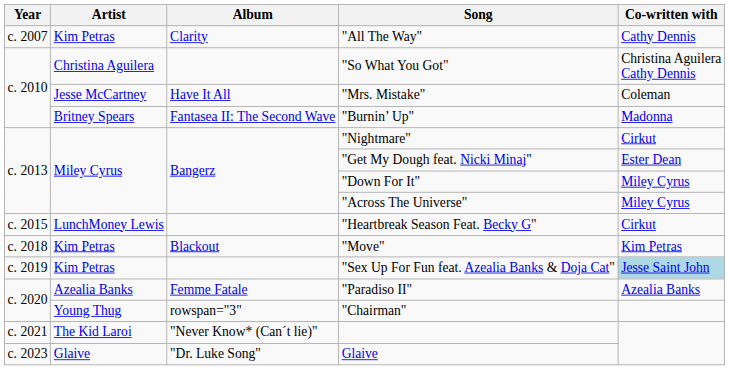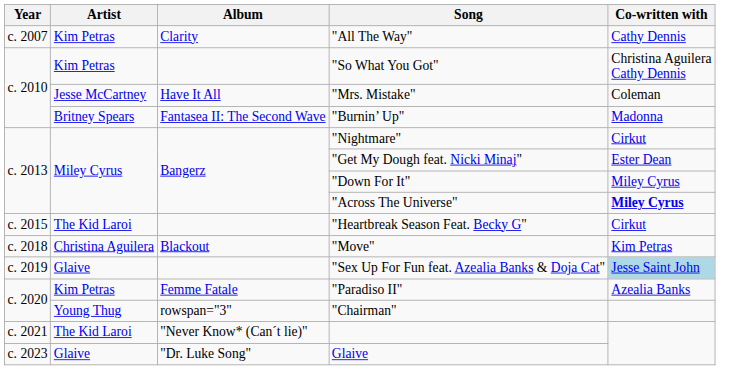(104, 66) Christina Aguilera -> (84, 66) Kim Petras
(655, 203) normal -> (647, 203) bold
(109, 224) LunchMoney Lewis -> (93, 224) The Kid Laroi
(84, 246) Kim Petras -> (104, 246) Christina Aguilera
(84, 267) Kim Petras -> (72, 267) Glaive
(93, 289) Azealia Banks -> (84, 289) Kim Petras
